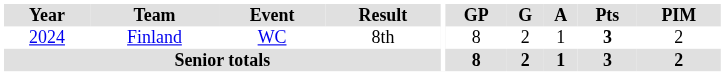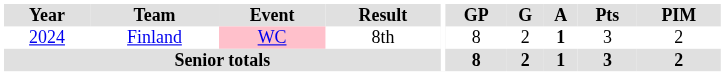(272, 37) no background -> (272, 37) pink background
(561, 37) normal -> (561, 37) bold
(607, 37) bold -> (607, 37) normal
